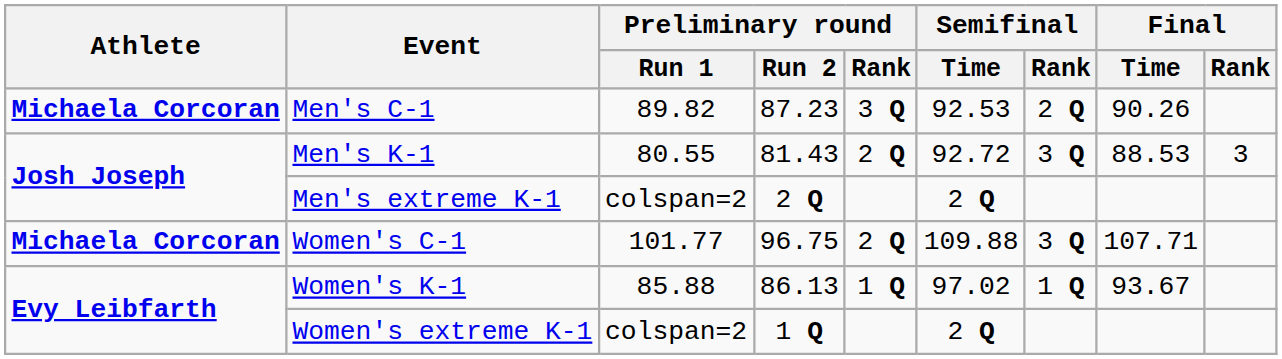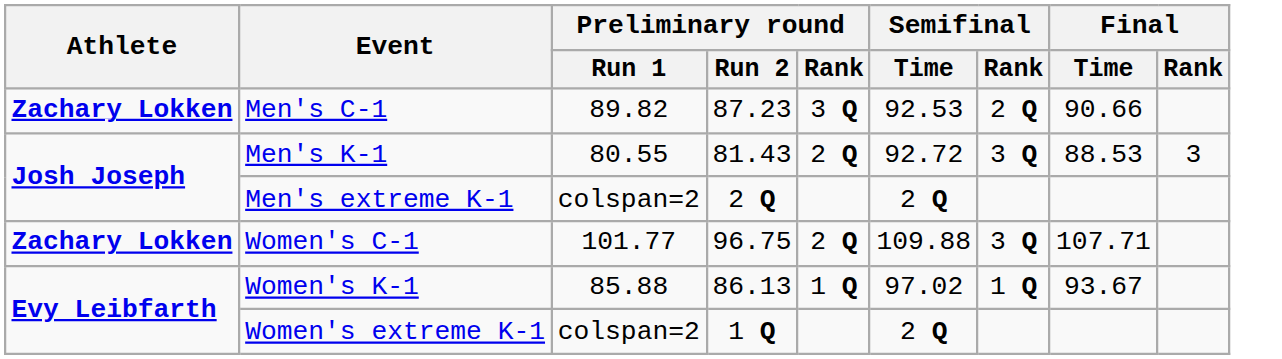(146, 110) Michaela Corcoran -> (122, 110) Zachary Lokken
(1151, 110) 90.26 -> (1103, 110) 90.66
(146, 243) Michaela Corcoran -> (122, 243) Zachary Lokken
